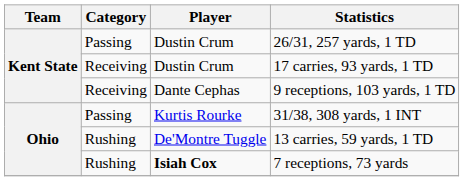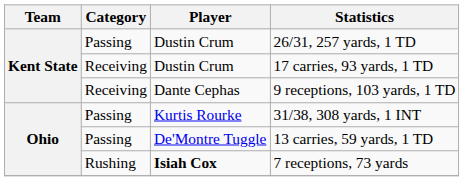(110, 138) Rushing -> (108, 138) Passing
